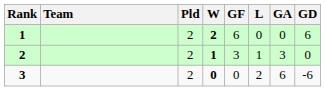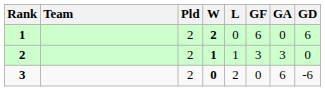columns swapped: (259, 14) <-> (236, 14)
